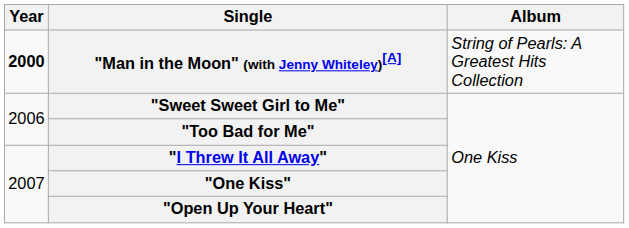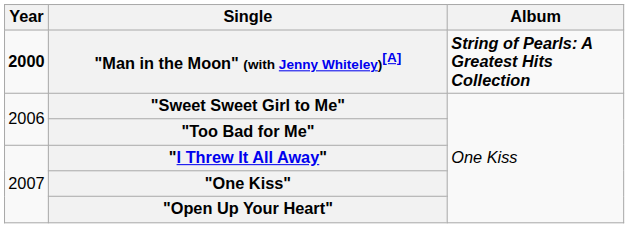(516, 61) normal -> (522, 61) bold
